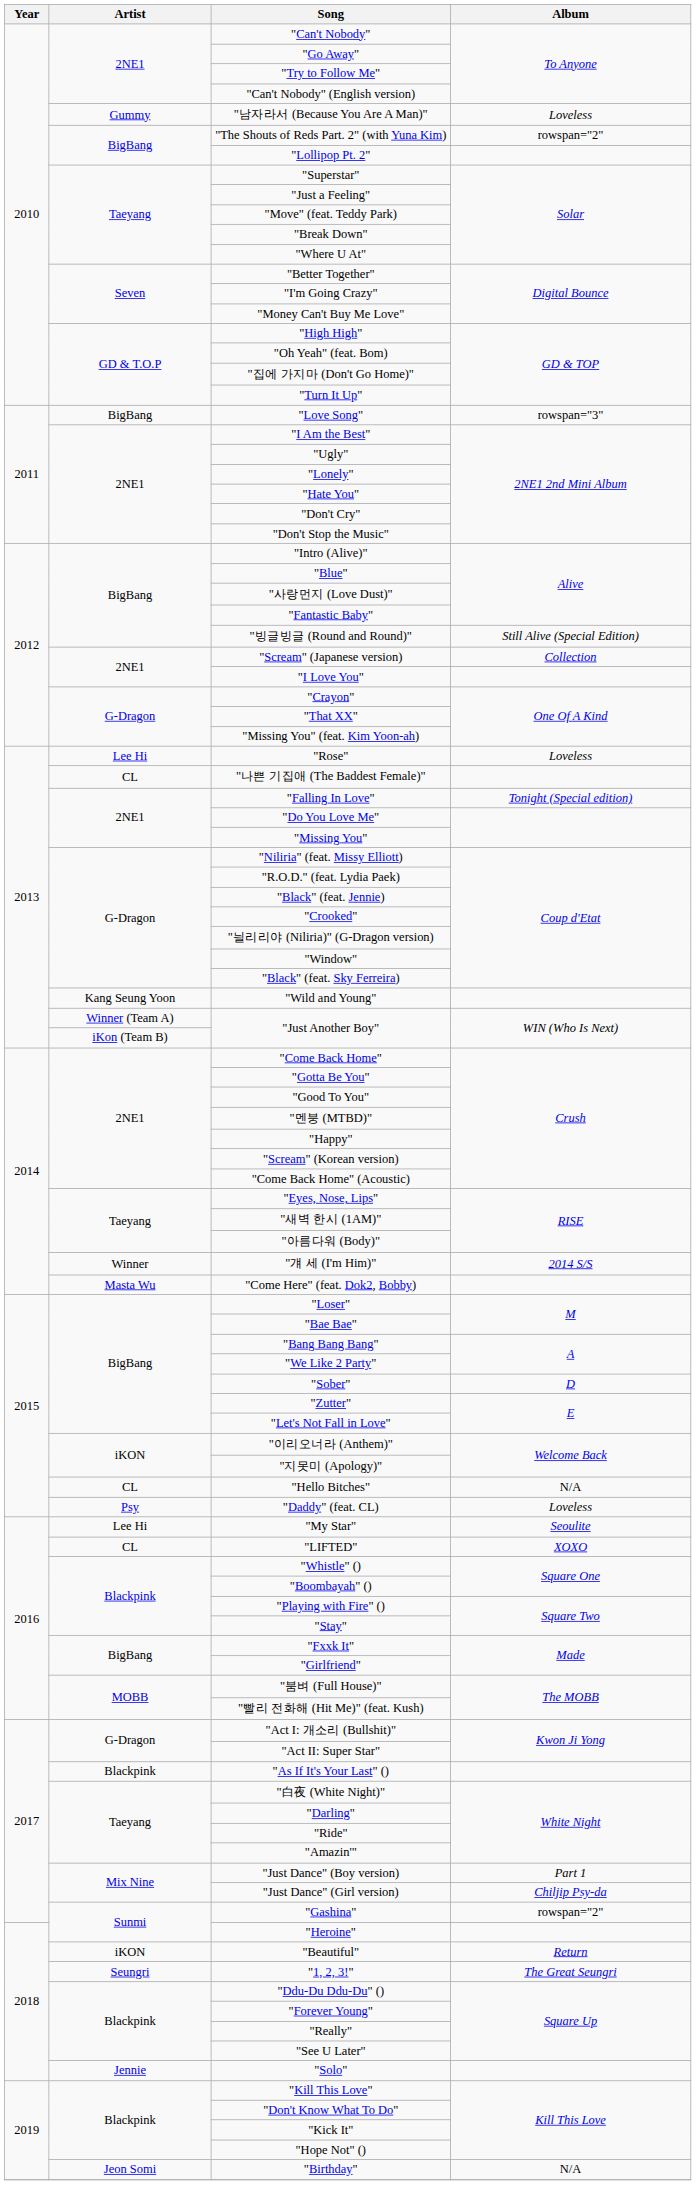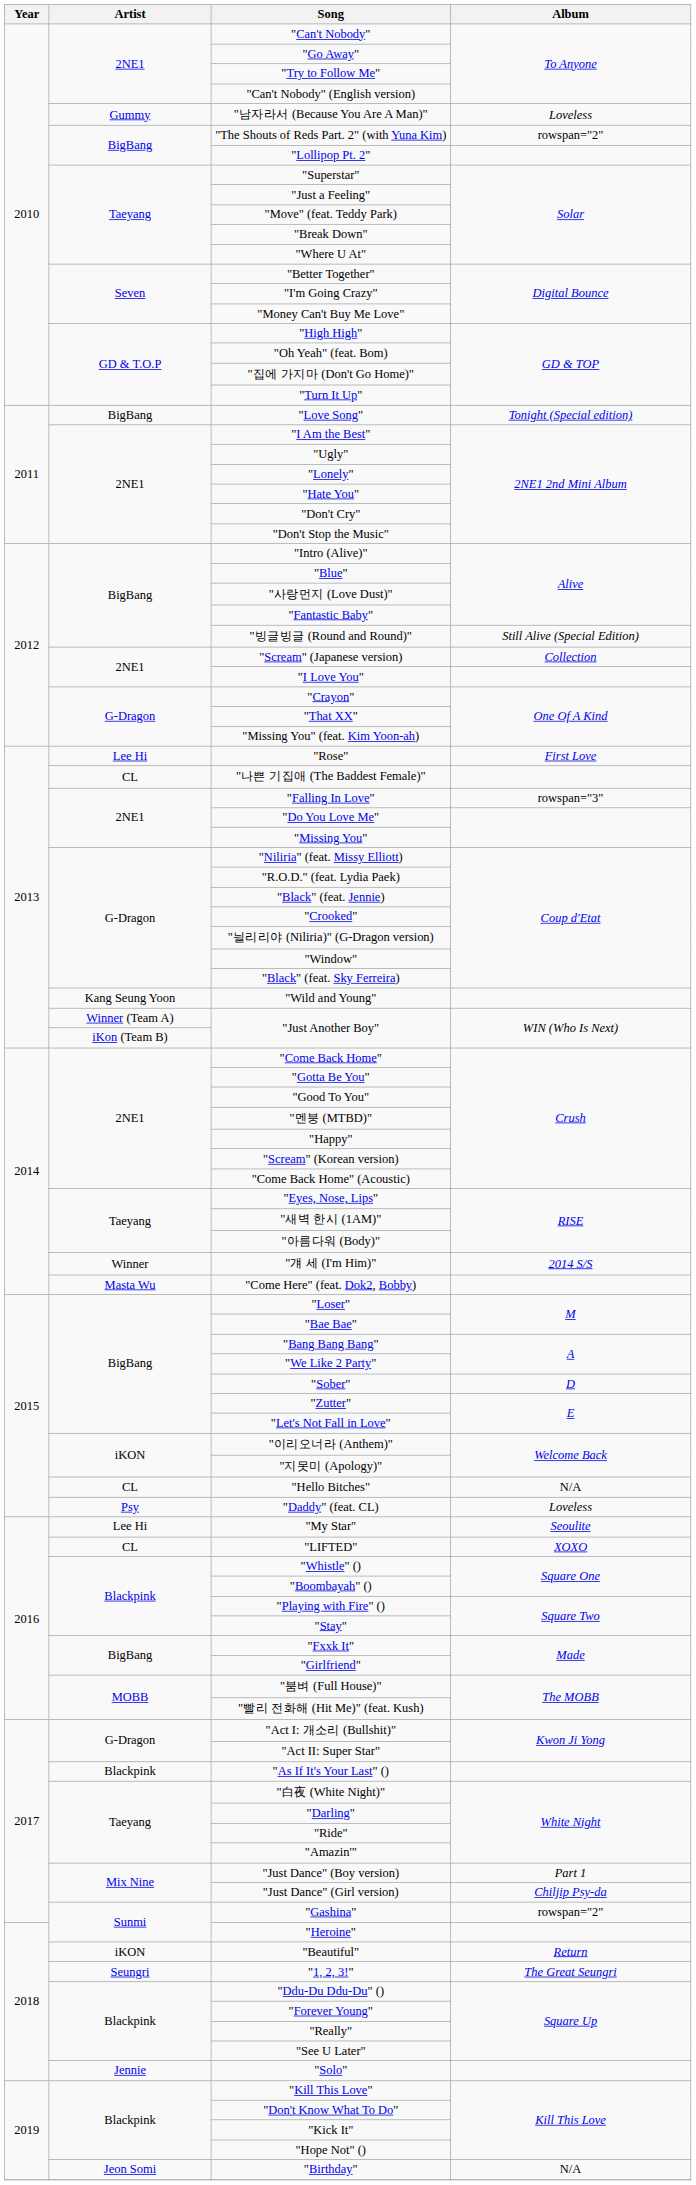(571, 414) rowspan="3" -> (571, 414) Tonight (Special edition)
(571, 756) Loveless -> (571, 756) First Love
(571, 798) Tonight (Special edition) -> (571, 798) rowspan="3"
